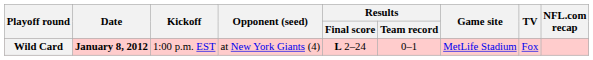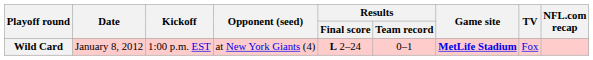(111, 47) bold -> (109, 47) normal
(480, 47) normal -> (478, 47) bold
